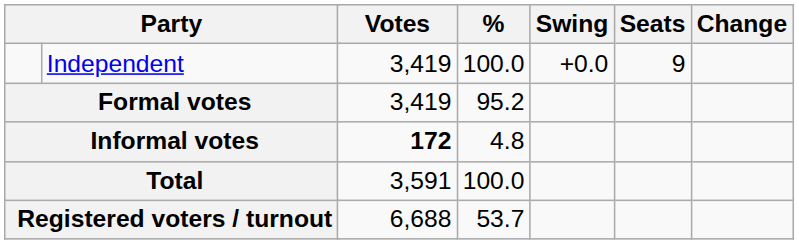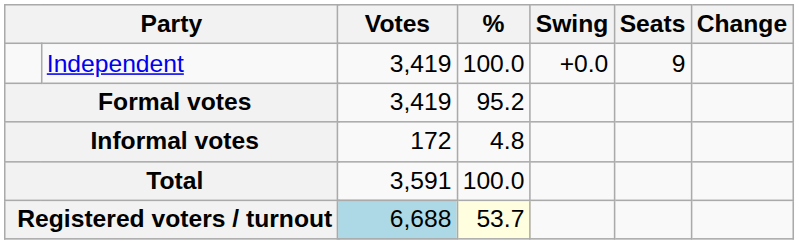(431, 141) bold -> (431, 141) normal
(421, 219) no background -> (421, 219) lightblue background
(500, 219) no background -> (500, 219) lightyellow background
